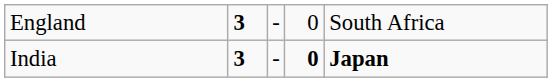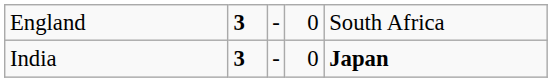(313, 58) bold -> (313, 58) normal
